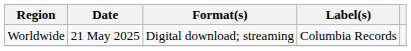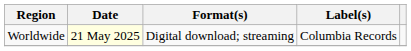(105, 35) no background -> (105, 35) lightyellow background
